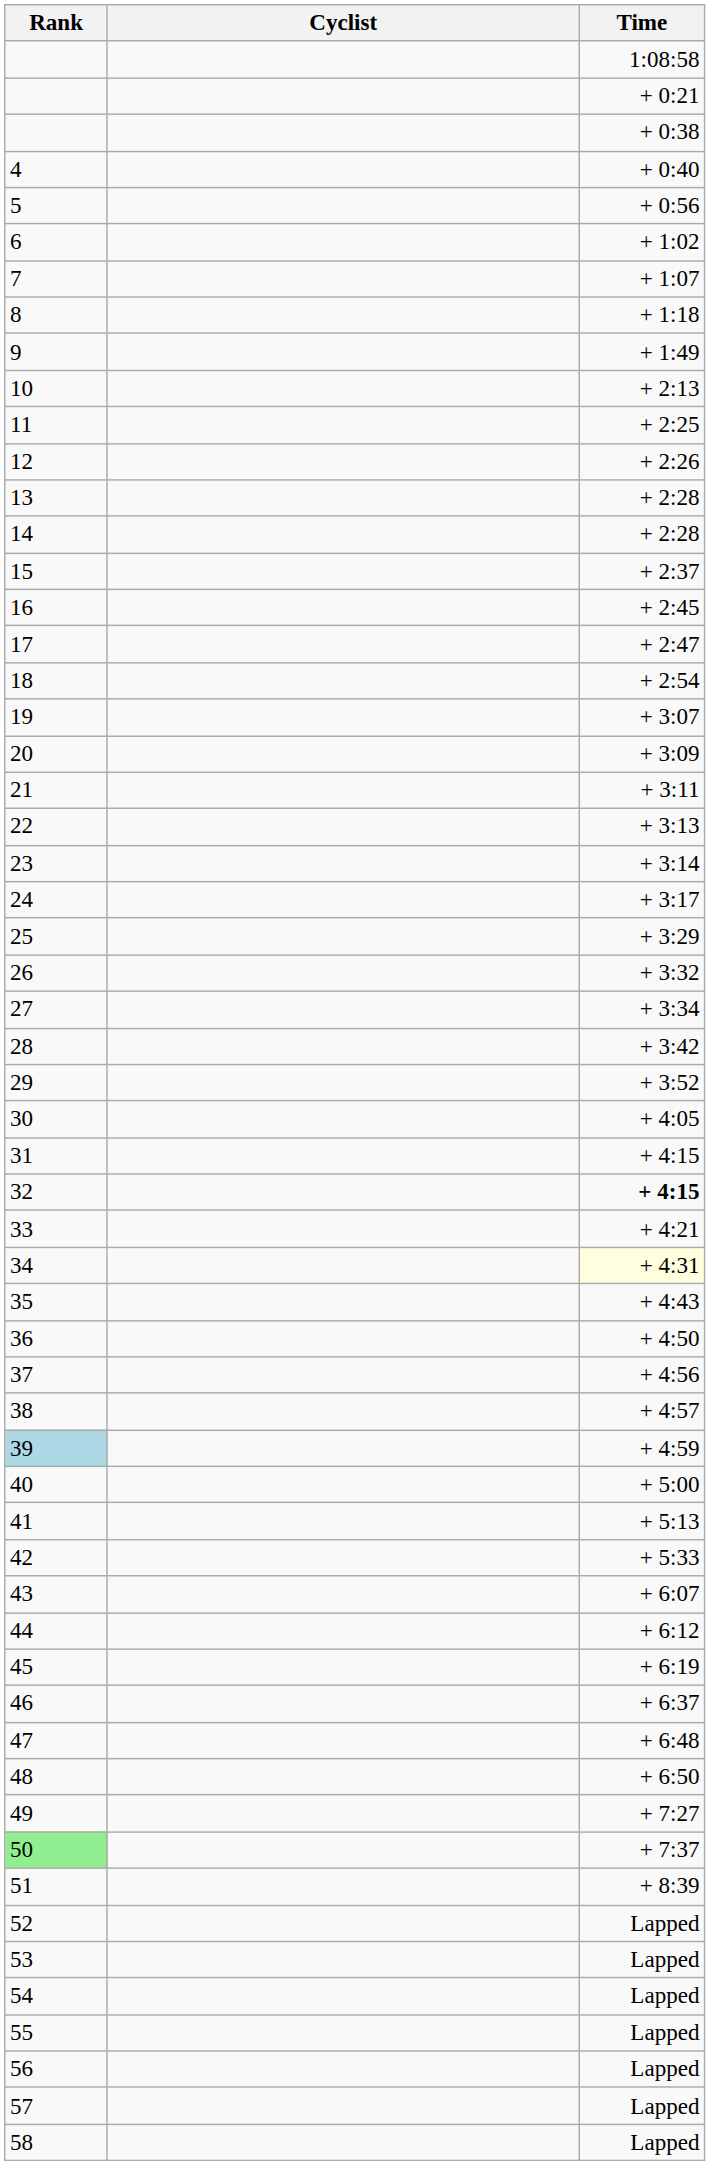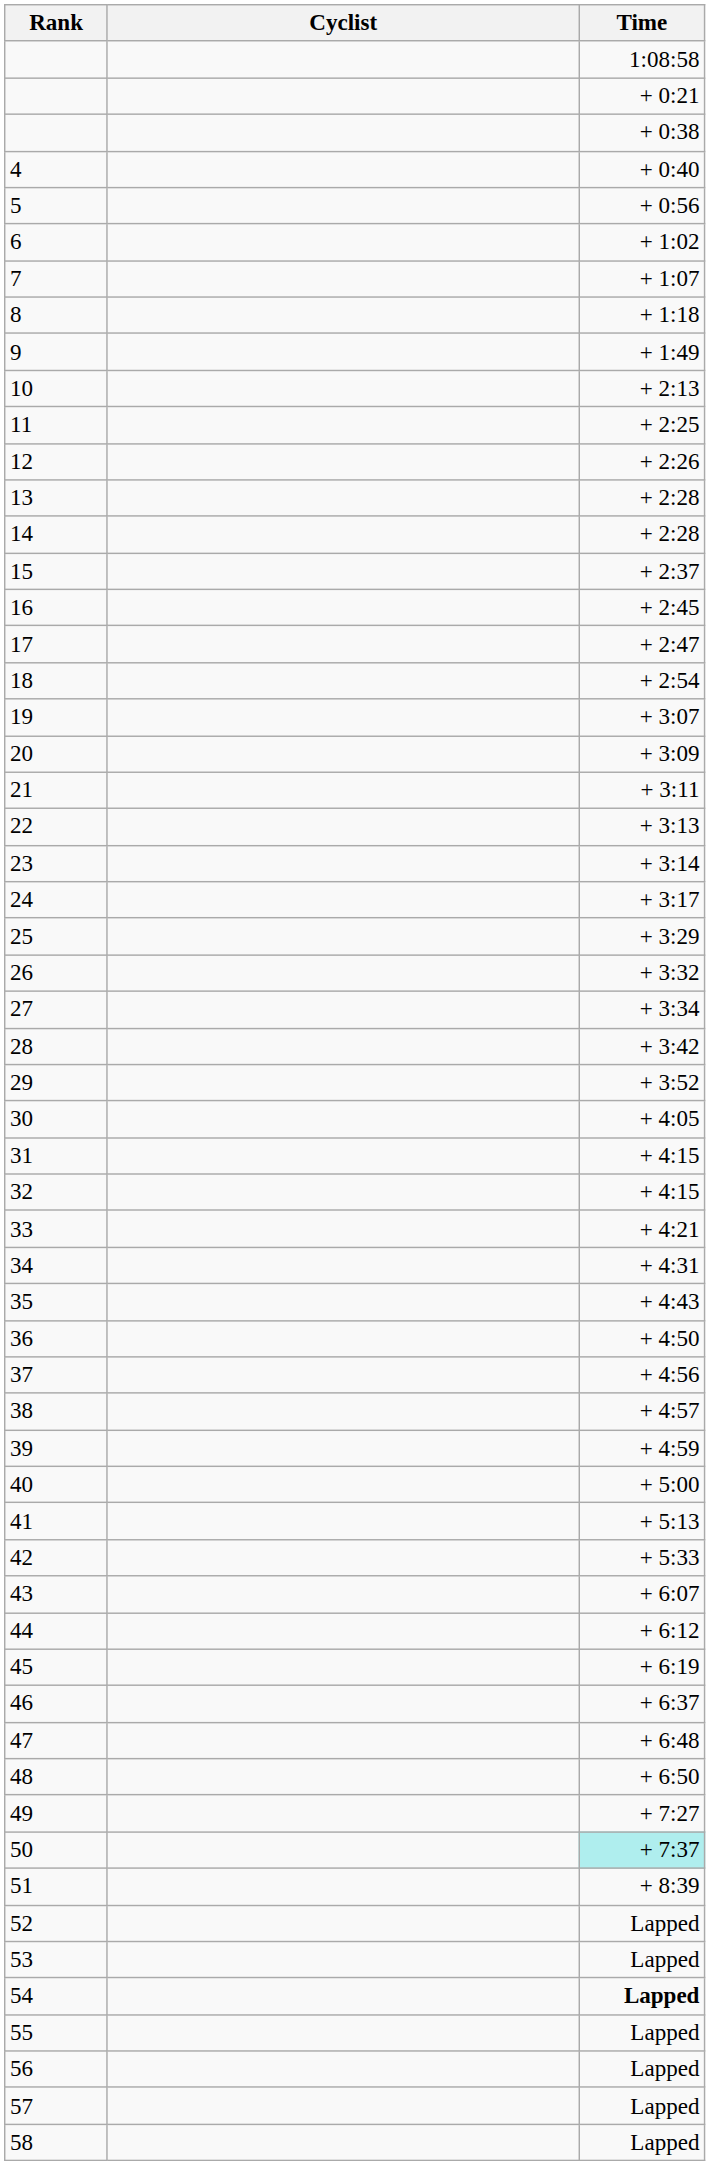(669, 1192) bold -> (670, 1192) normal
(670, 1265) lightyellow background -> (670, 1265) no background
(22, 1447) lightblue background -> (22, 1447) no background
(22, 1849) lightgreen background -> (22, 1849) no background
(670, 1849) no background -> (670, 1849) paleturquoise background
(665, 1995) normal -> (662, 1995) bold
